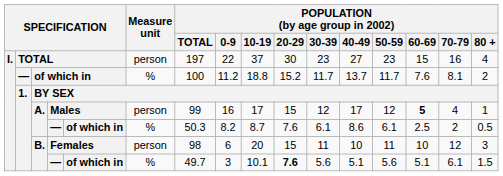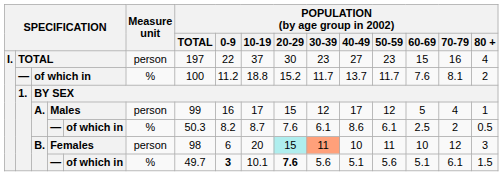(422, 110) bold -> (422, 110) normal
(290, 145) no background -> (290, 145) paleturquoise background
(323, 145) no background -> (323, 145) lightsalmon background
(228, 162) normal -> (228, 162) bold
